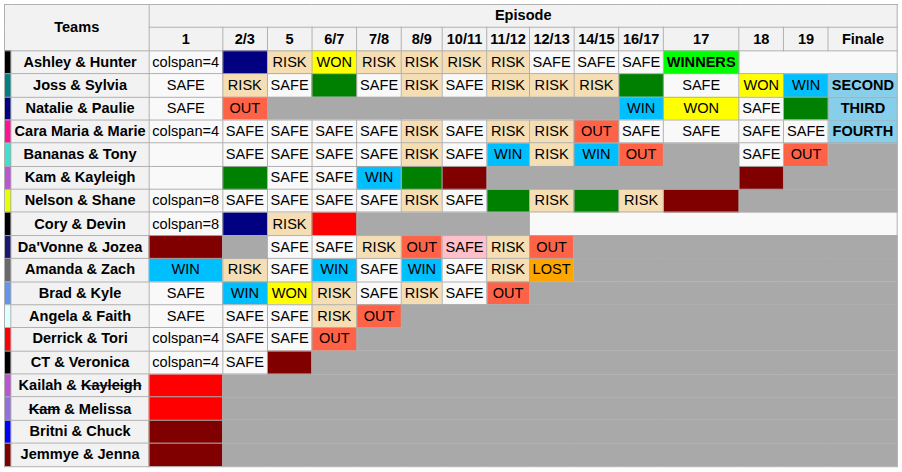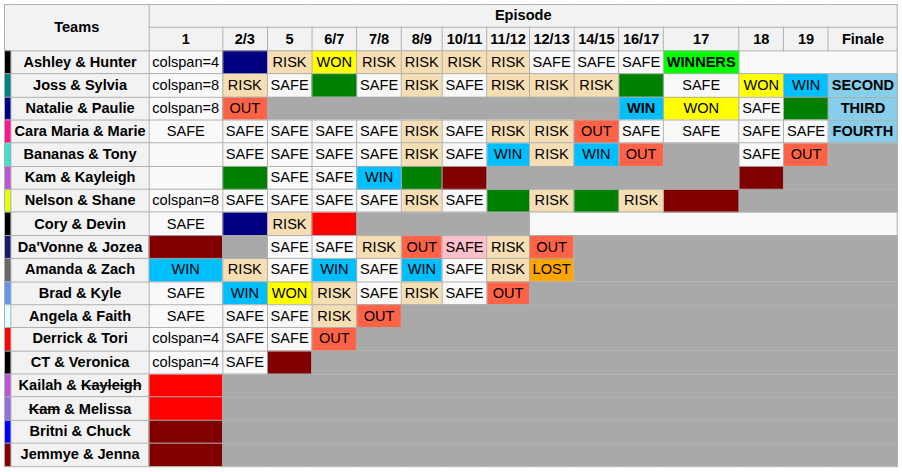(186, 85) SAFE -> (186, 85) colspan=8
(186, 108) SAFE -> (186, 108) colspan=8
(641, 108) normal -> (641, 108) bold
(186, 131) colspan=4 -> (186, 131) SAFE
(186, 223) colspan=8 -> (186, 223) SAFE
